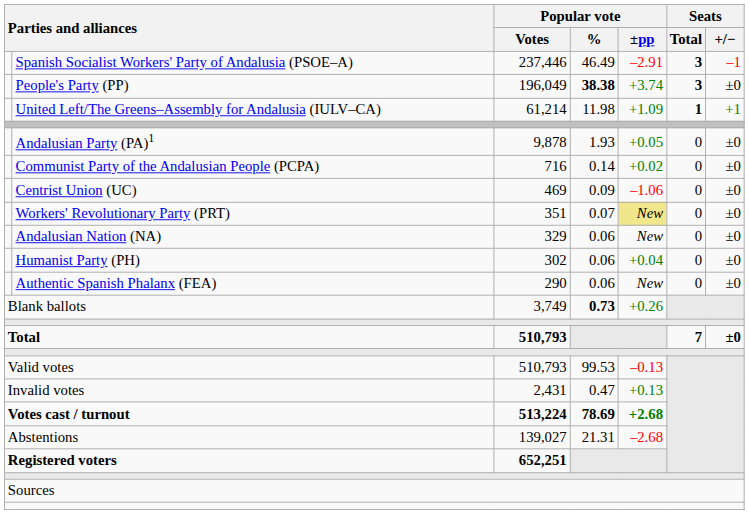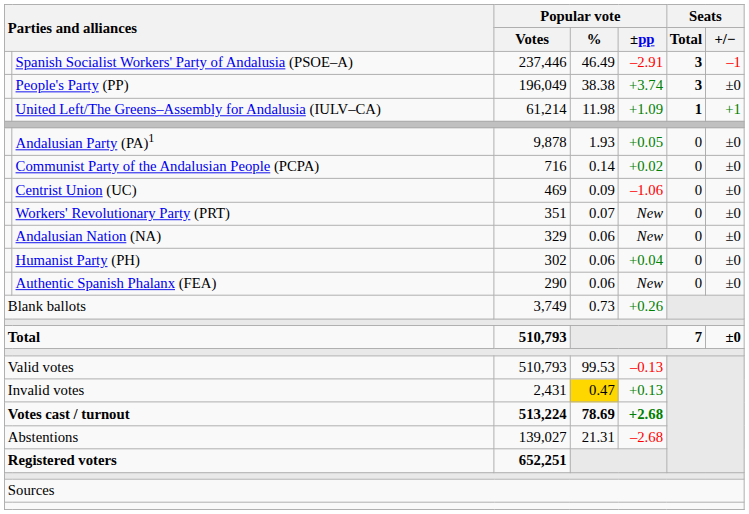(598, 86) bold -> (598, 86) normal
(650, 213) khaki background -> (650, 213) no background
(602, 307) bold -> (602, 307) normal
(602, 390) no background -> (602, 390) gold background
